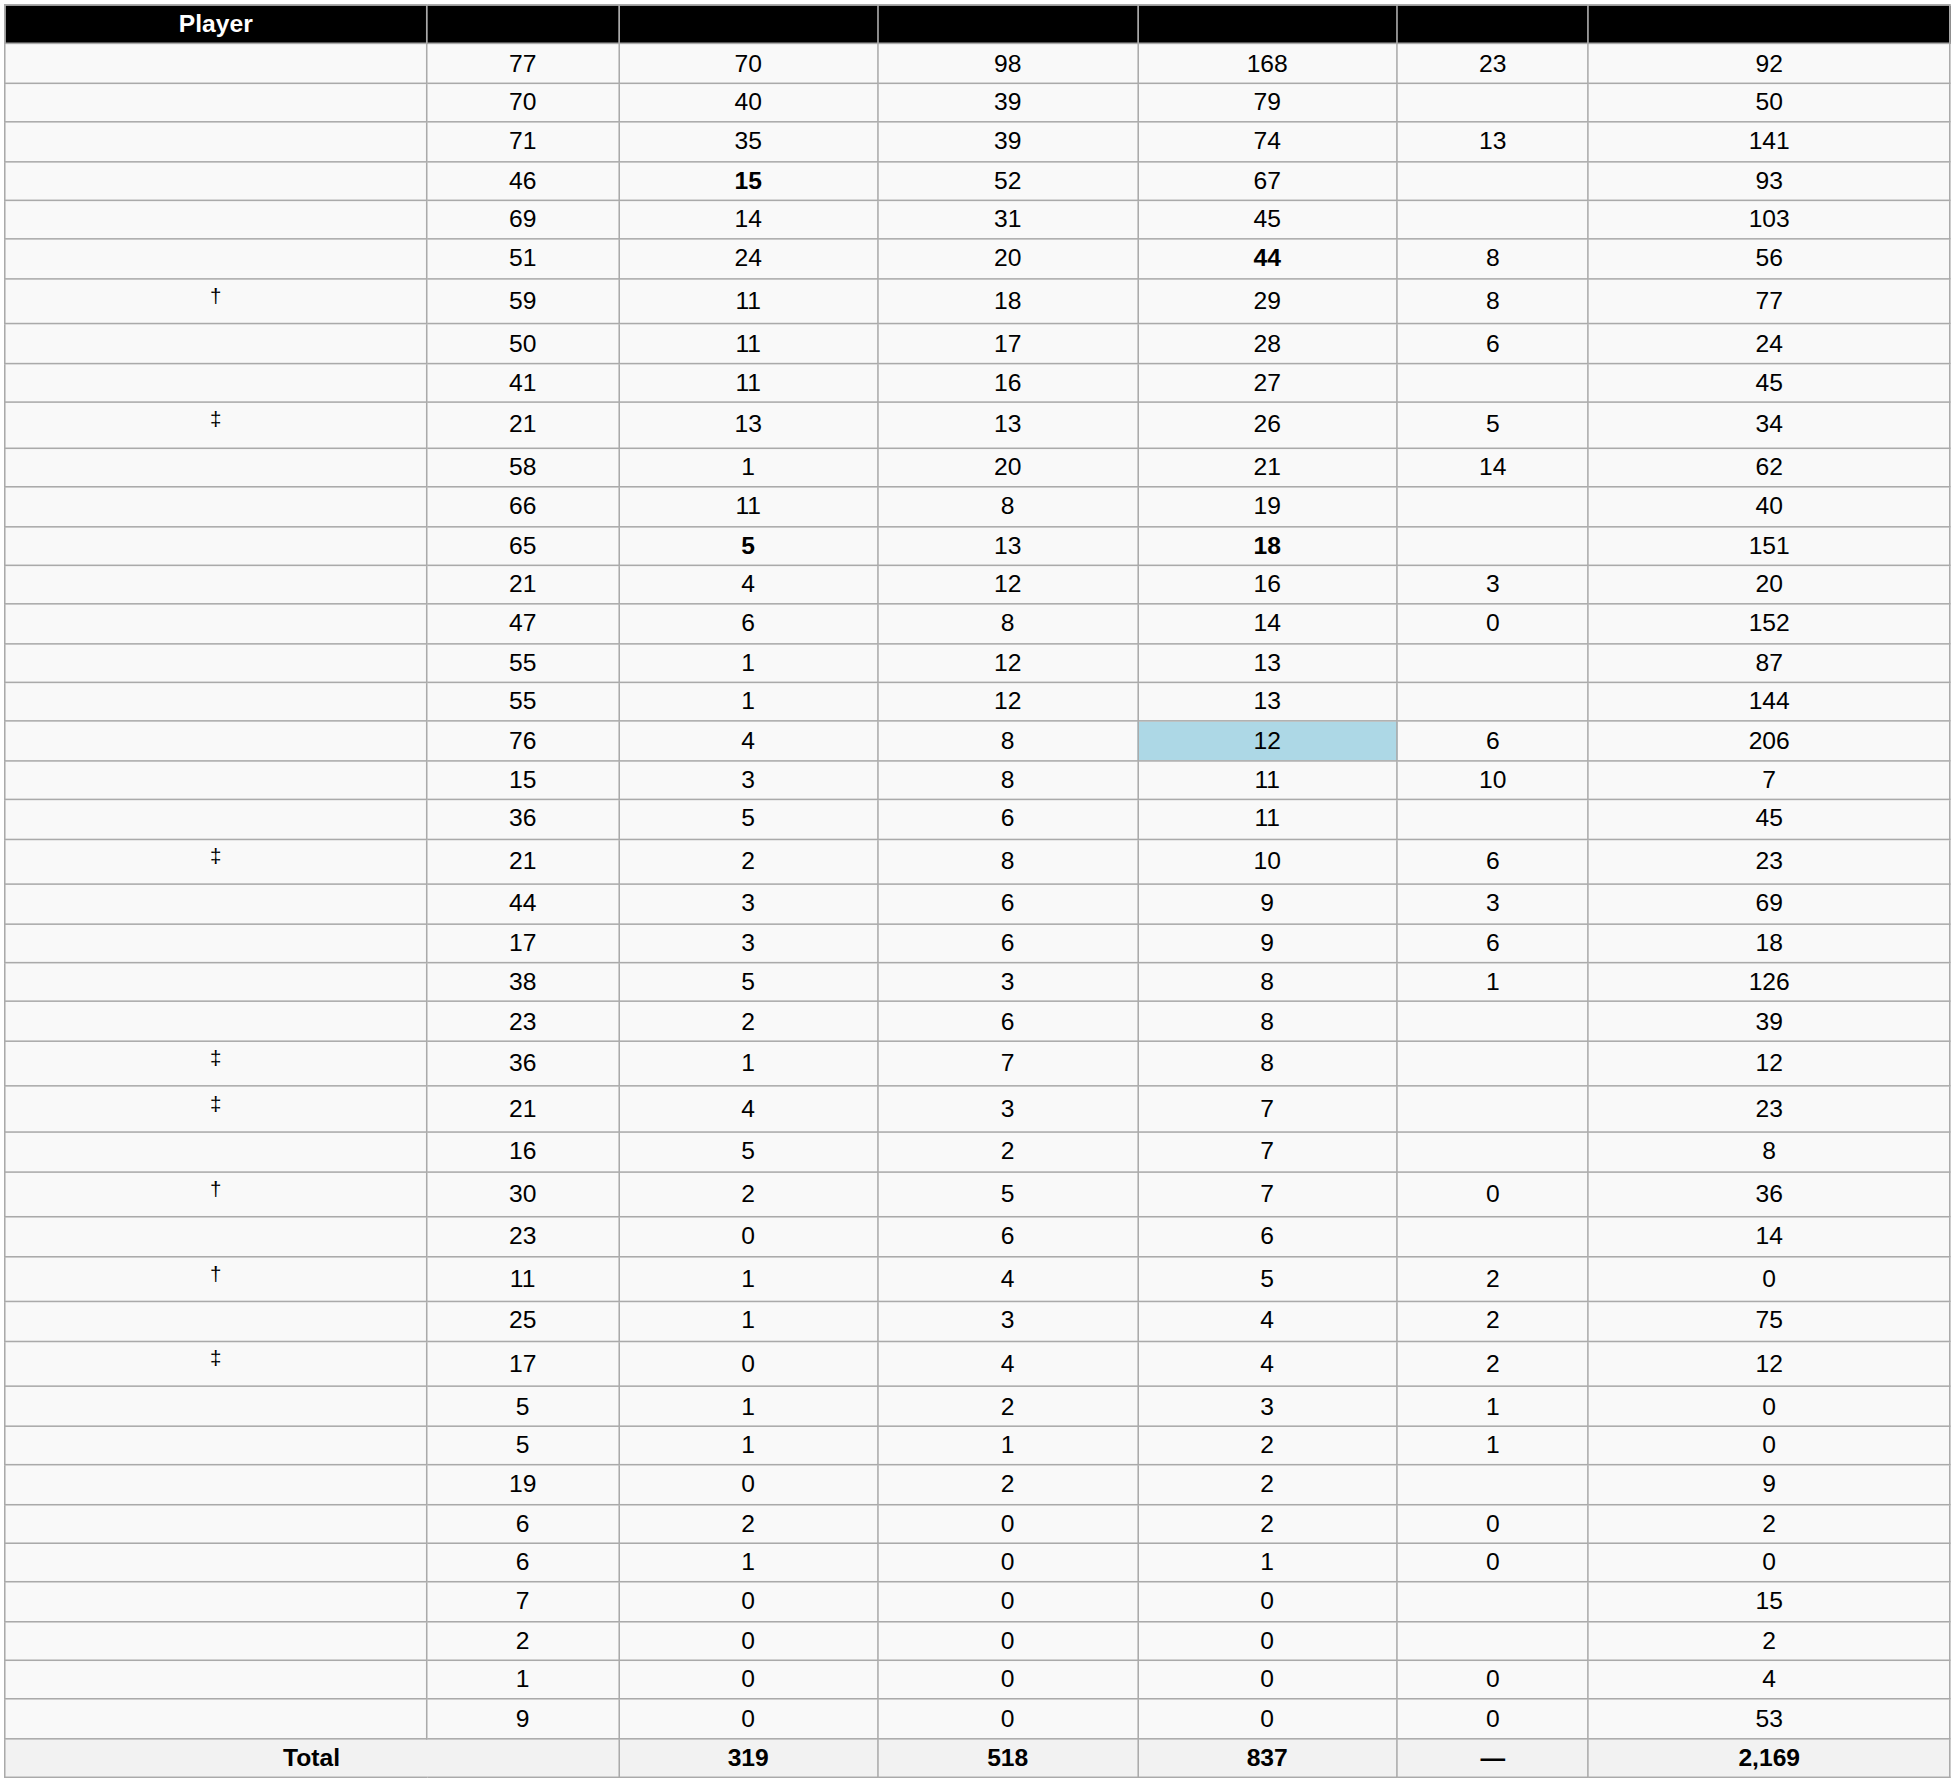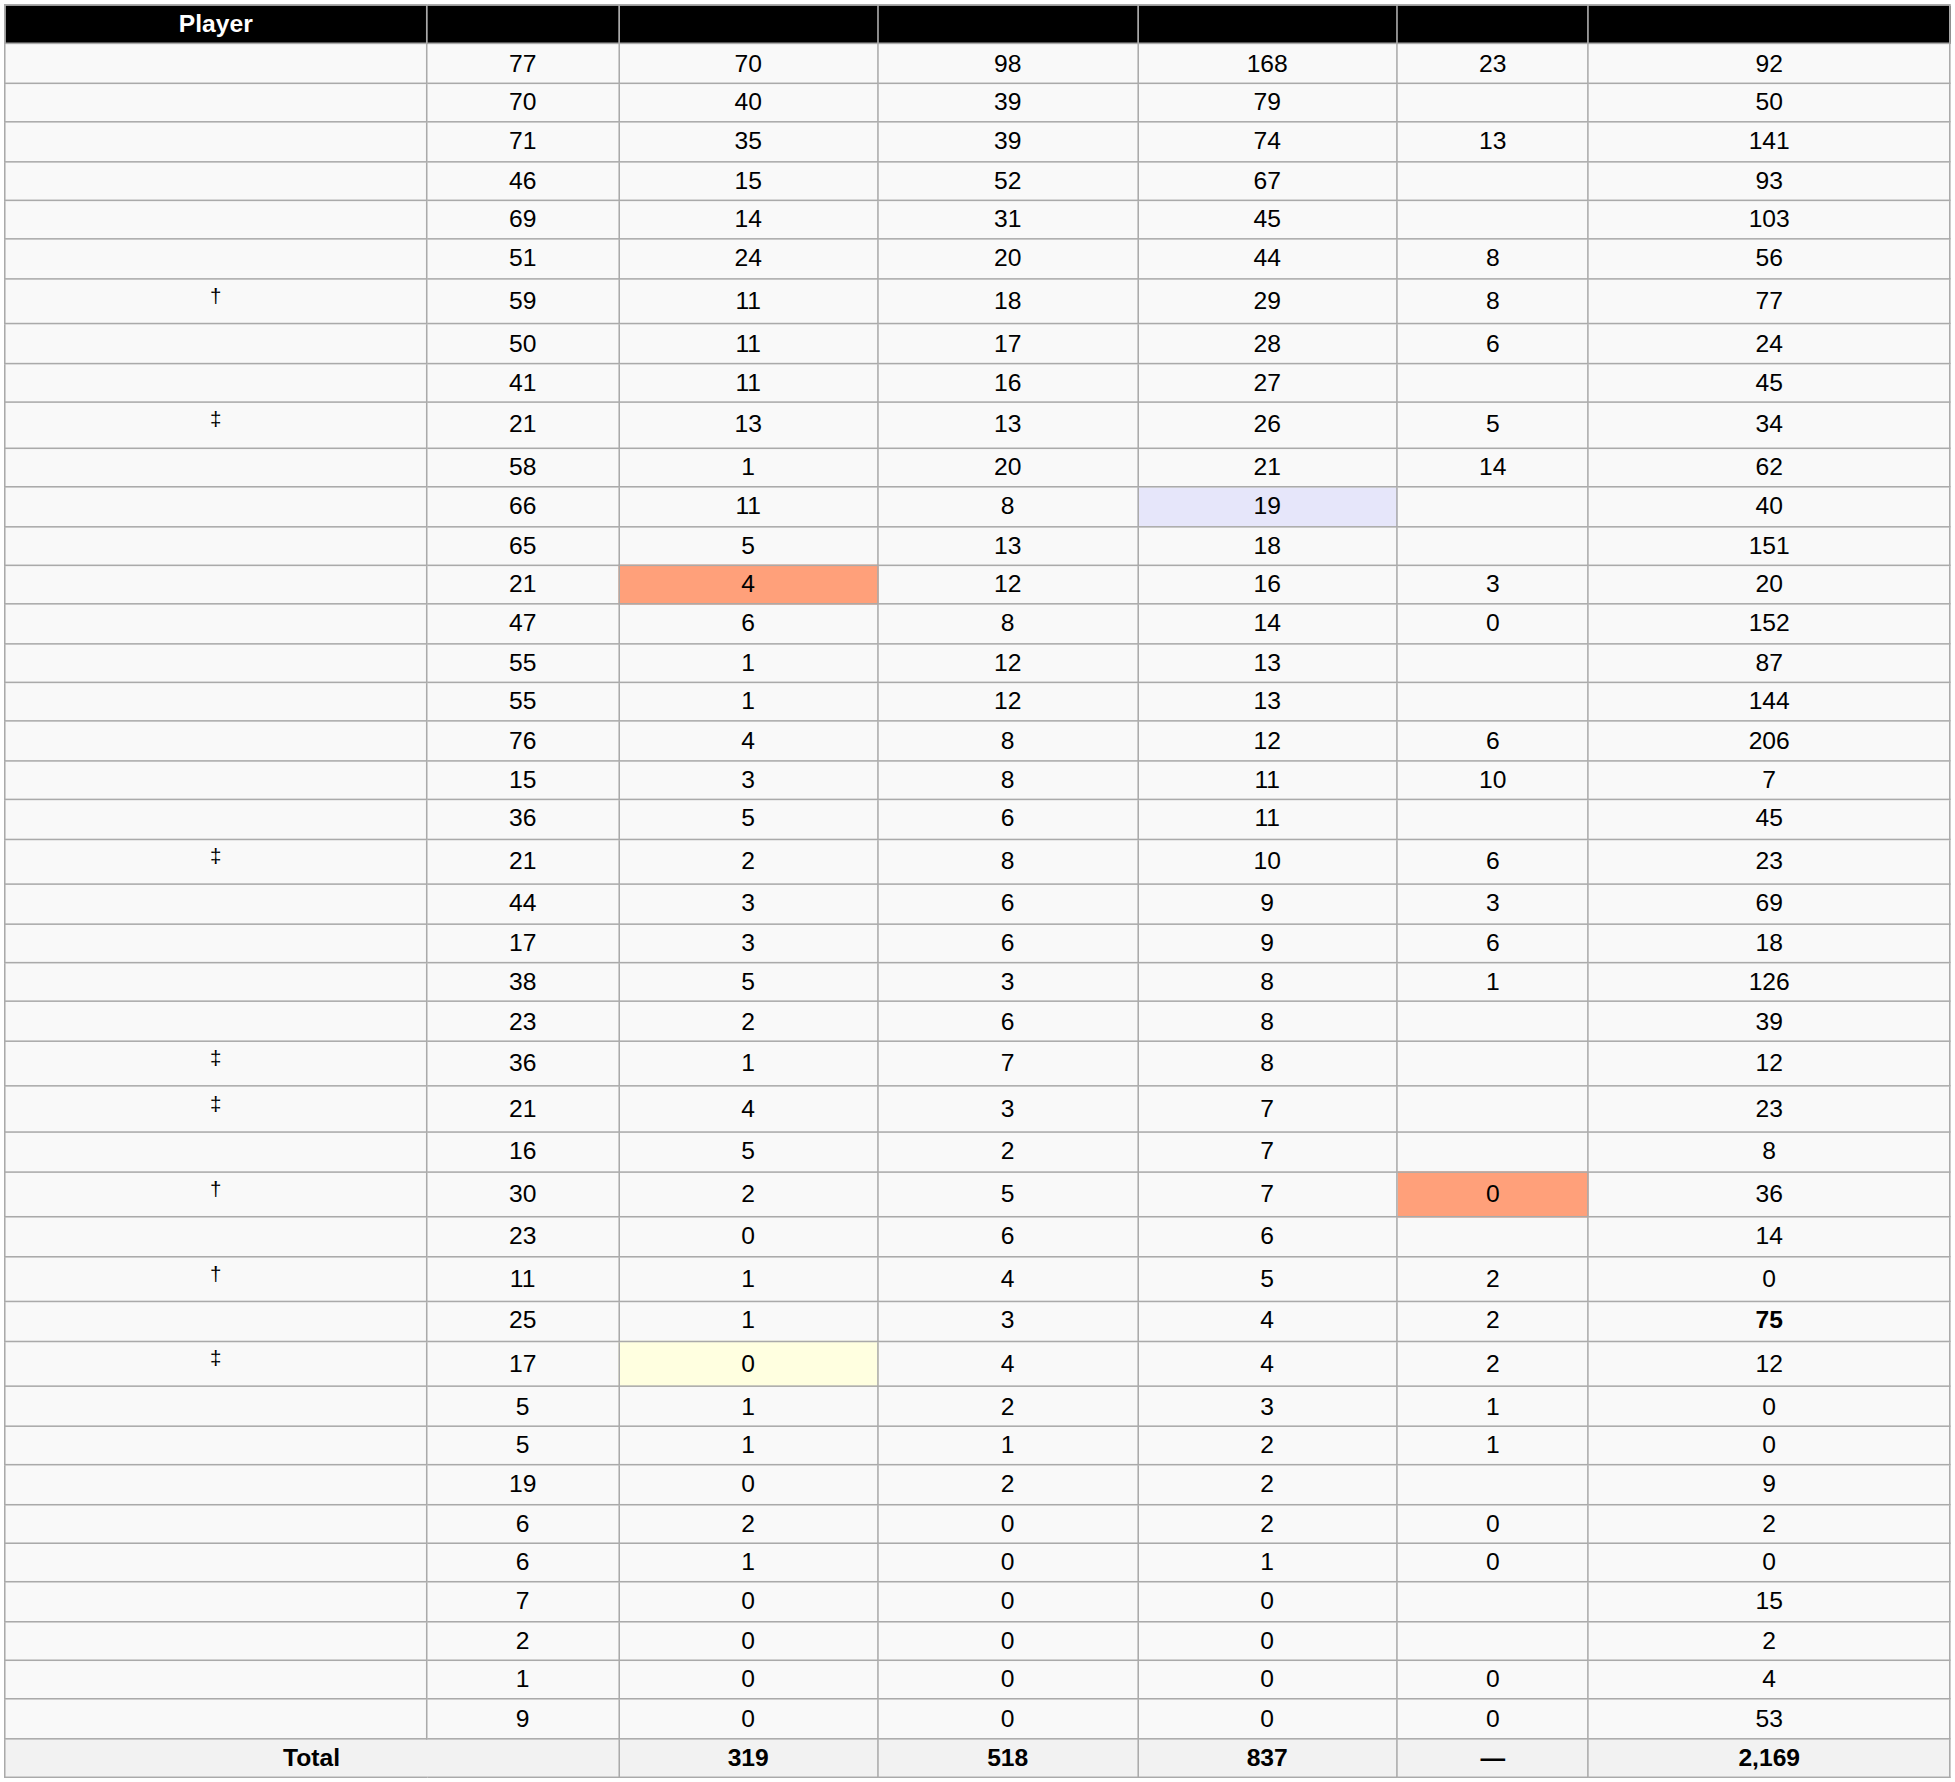(748, 180) bold -> (748, 180) normal
(1267, 258) bold -> (1267, 258) normal
(1267, 506) no background -> (1267, 506) lavender background
(748, 545) bold -> (748, 545) normal
(1267, 545) bold -> (1267, 545) normal
(748, 584) no background -> (748, 584) lightsalmon background
(1267, 740) lightblue background -> (1267, 740) no background
(1493, 1193) no background -> (1493, 1193) lightsalmon background
(1769, 1321) normal -> (1769, 1321) bold
(748, 1363) no background -> (748, 1363) lightyellow background
